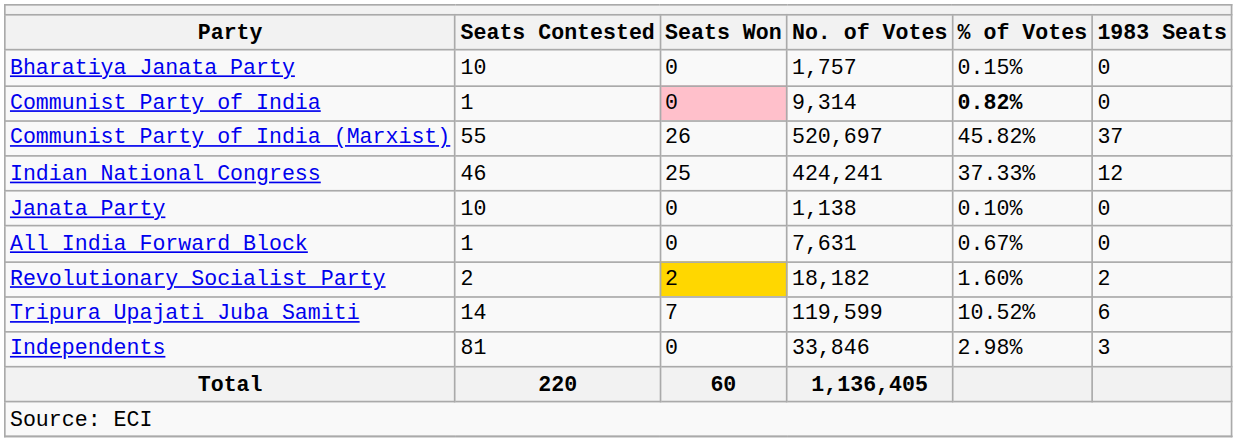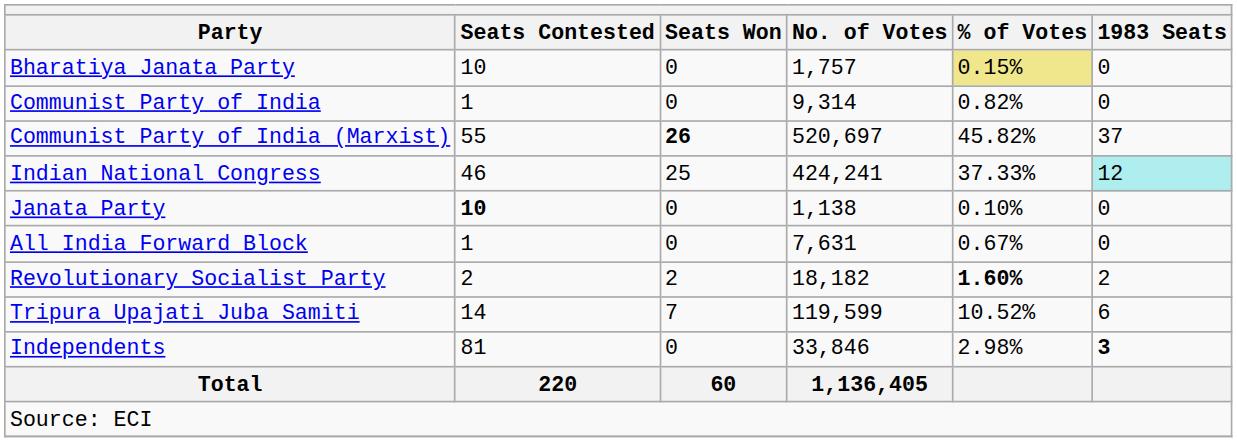(990, 68) no background -> (990, 68) khaki background
(672, 103) pink background -> (672, 103) no background
(990, 103) bold -> (990, 103) normal
(678, 138) normal -> (678, 138) bold
(1110, 173) no background -> (1110, 173) paleturquoise background
(474, 209) normal -> (474, 209) bold
(672, 279) gold background -> (672, 279) no background
(990, 279) normal -> (990, 279) bold
(1104, 349) normal -> (1104, 349) bold
